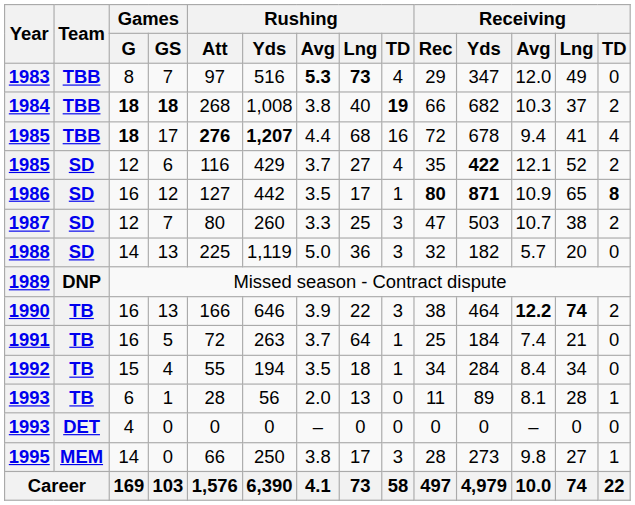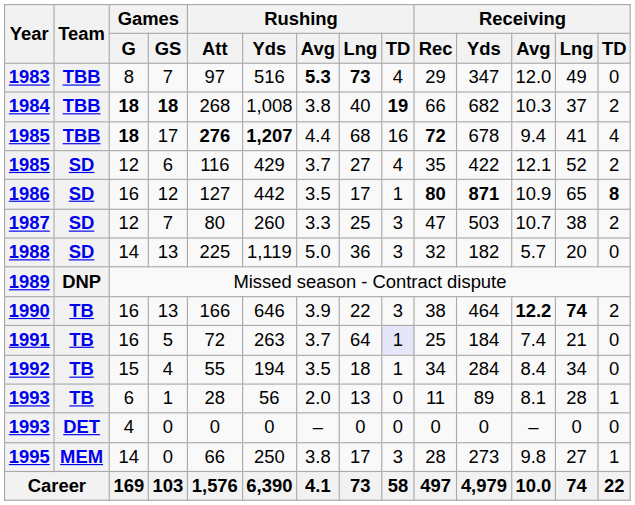(436, 135) normal -> (436, 135) bold
(484, 164) bold -> (484, 164) normal
(398, 340) no background -> (398, 340) lavender background
